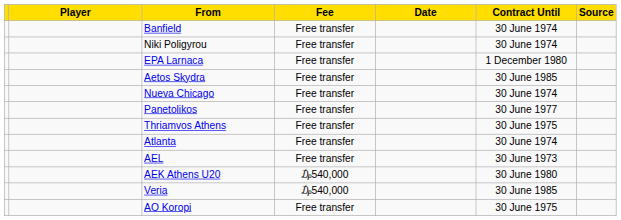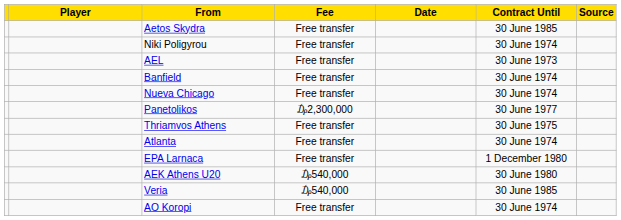rows swapped: (163, 28) <-> (175, 77)
rows swapped: (154, 158) <-> (174, 61)
(325, 110) Free transfer -> (325, 110) ₯2,300,000
(526, 207) 30 June 1975 -> (526, 207) 30 June 1974
